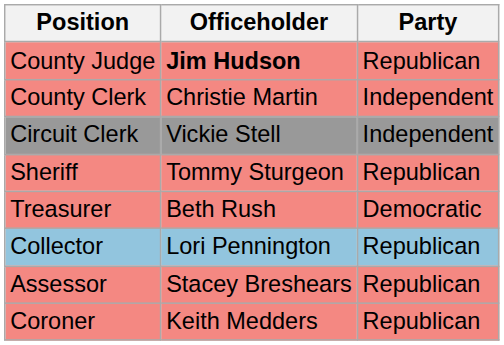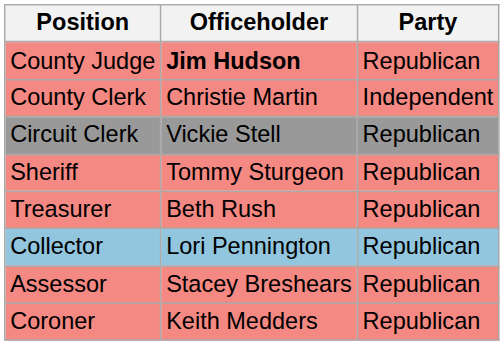(428, 135) Independent -> (421, 135) Republican
(422, 209) Democratic -> (421, 209) Republican
